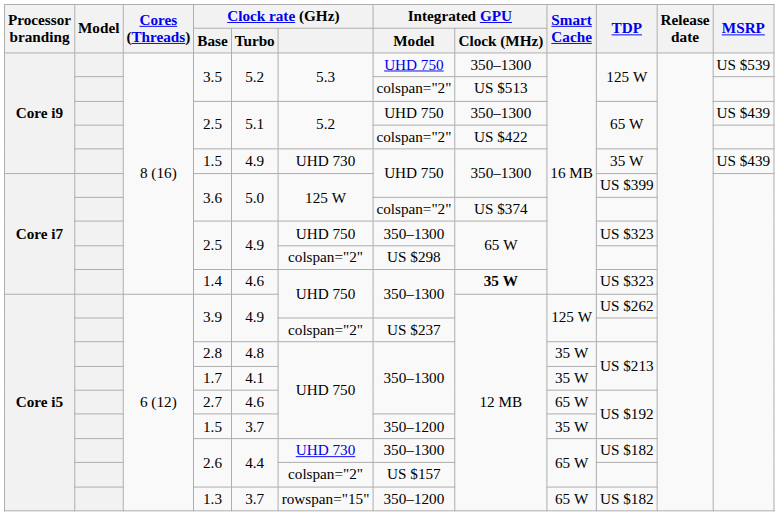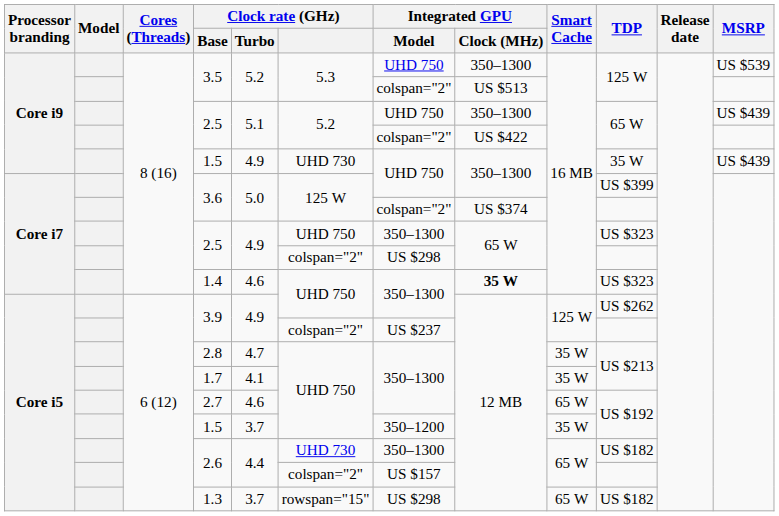(255, 354) 4.8 -> (255, 354) 4.7
(414, 498) 350–1200 -> (414, 498) US $298
